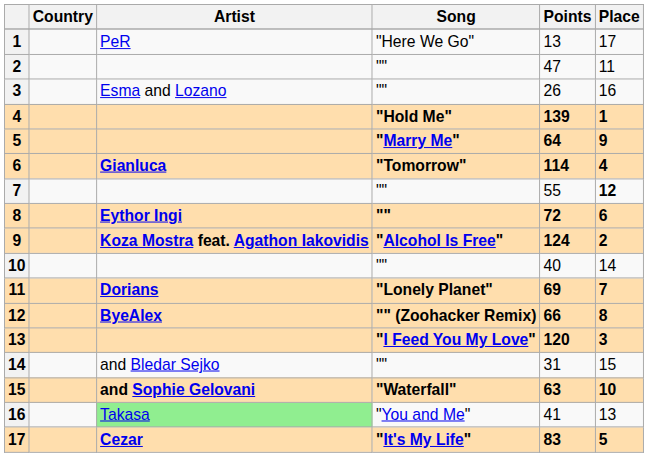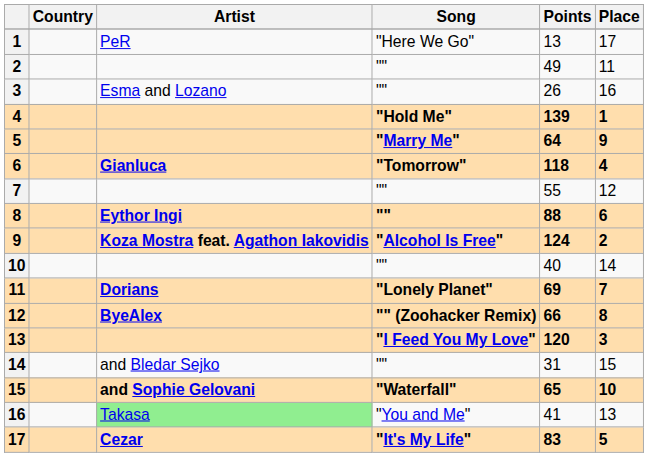(552, 66) 47 -> (552, 66) 49
(556, 166) 114 -> (556, 166) 118
(607, 191) bold -> (607, 191) normal
(552, 215) 72 -> (552, 215) 88
(552, 389) 63 -> (552, 389) 65
